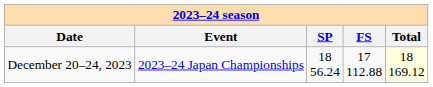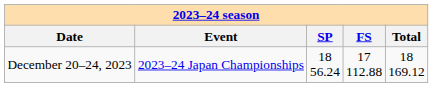(406, 64) lightyellow background -> (406, 64) no background
